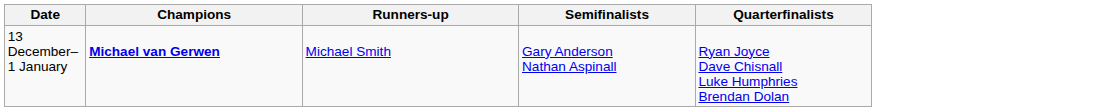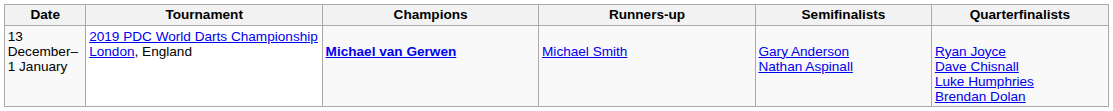+ column: (204, 15)
